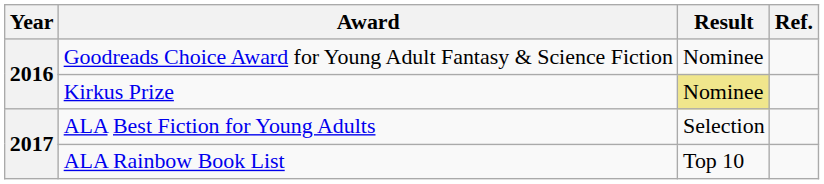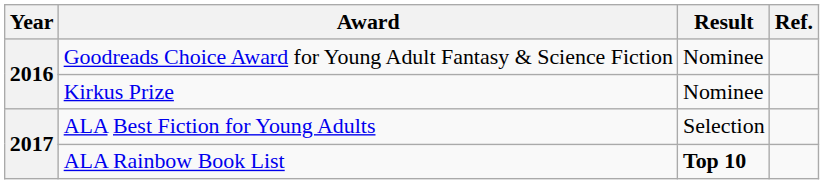(723, 91) khaki background -> (723, 91) no background
(714, 160) normal -> (715, 160) bold
